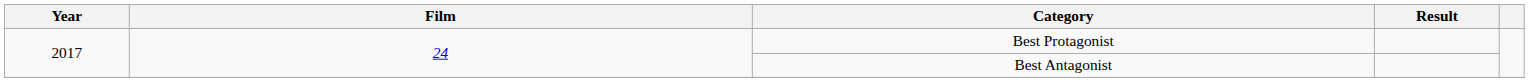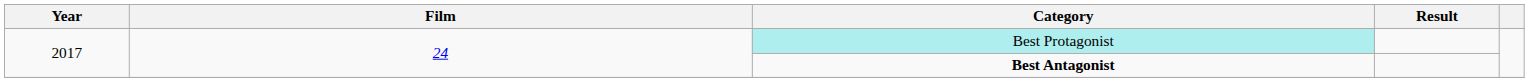(1063, 41) no background -> (1063, 41) paleturquoise background
(1063, 65) normal -> (1063, 65) bold
